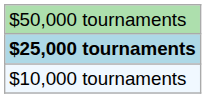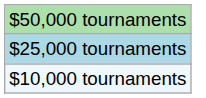(102, 49) bold -> (98, 49) normal
